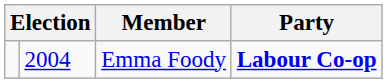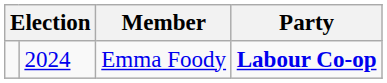(47, 59) 2004 -> (47, 59) 2024
